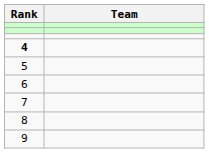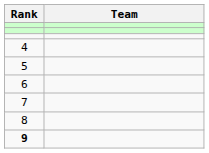(24, 48) bold -> (24, 48) normal
(24, 139) normal -> (24, 139) bold
